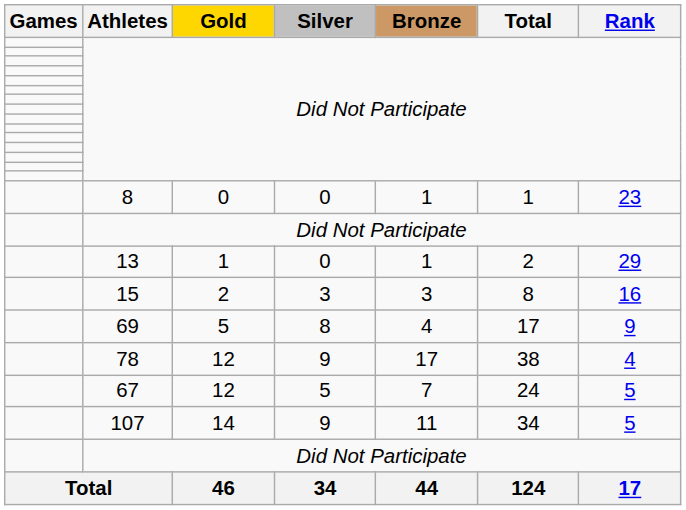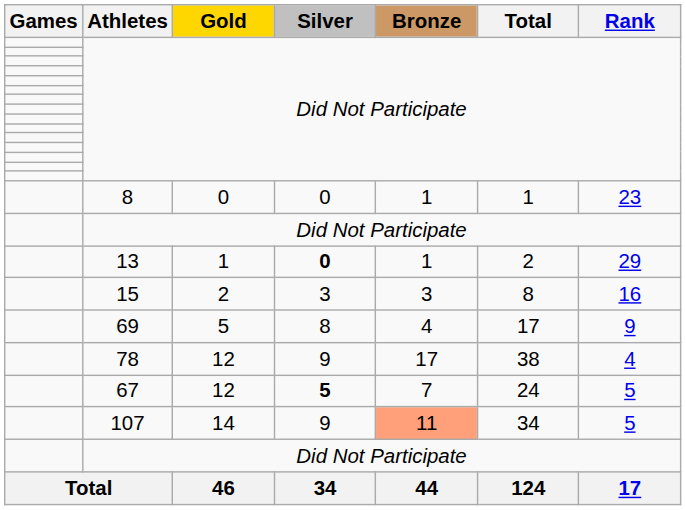(325, 262) normal -> (325, 262) bold
(325, 391) normal -> (325, 391) bold
(427, 423) no background -> (427, 423) lightsalmon background
